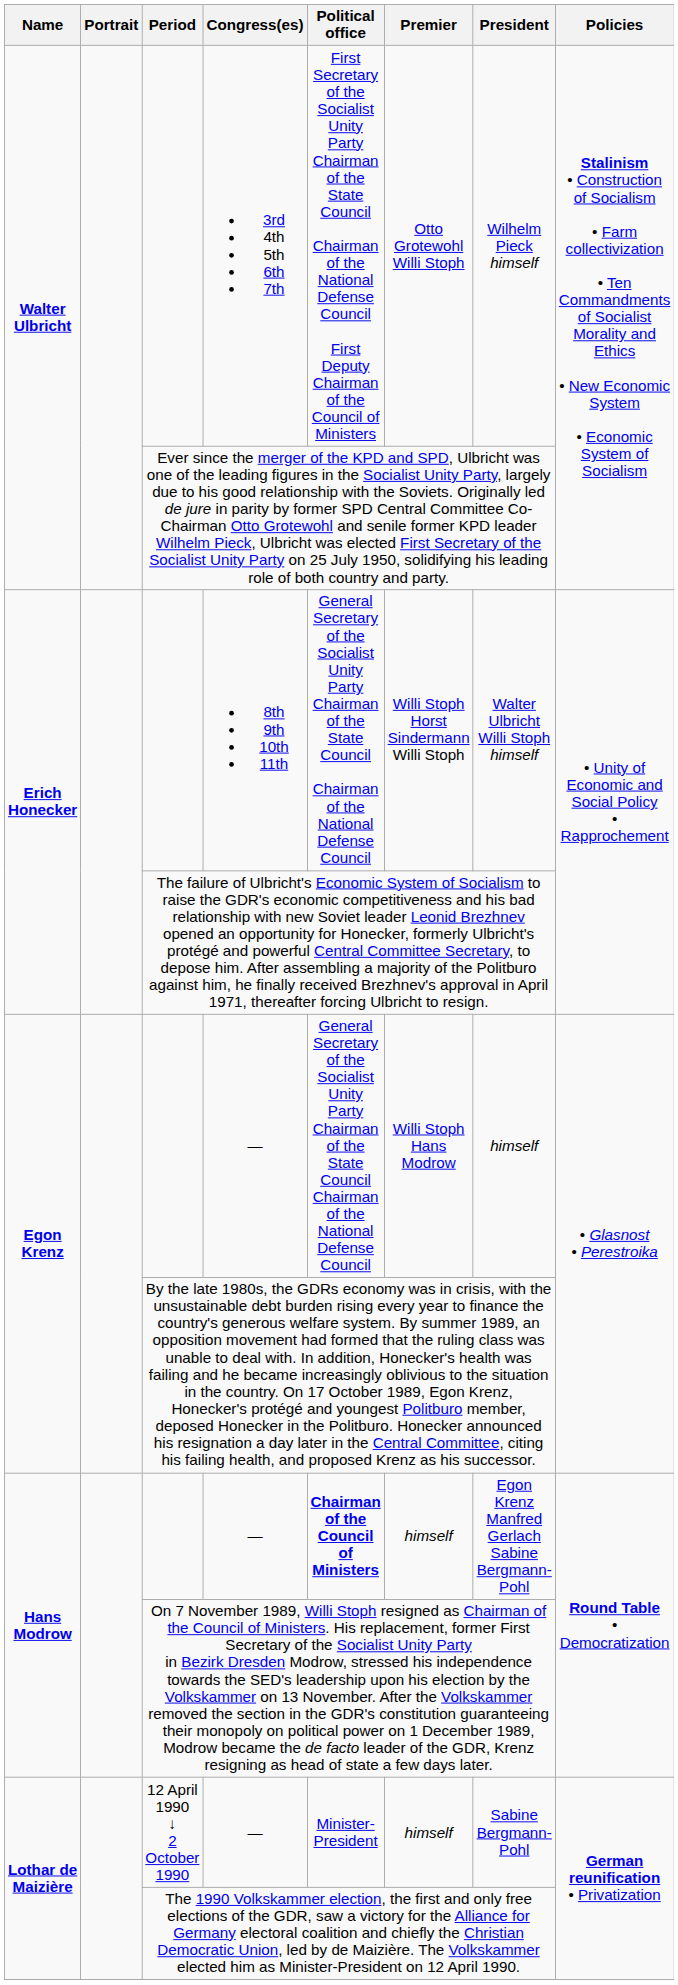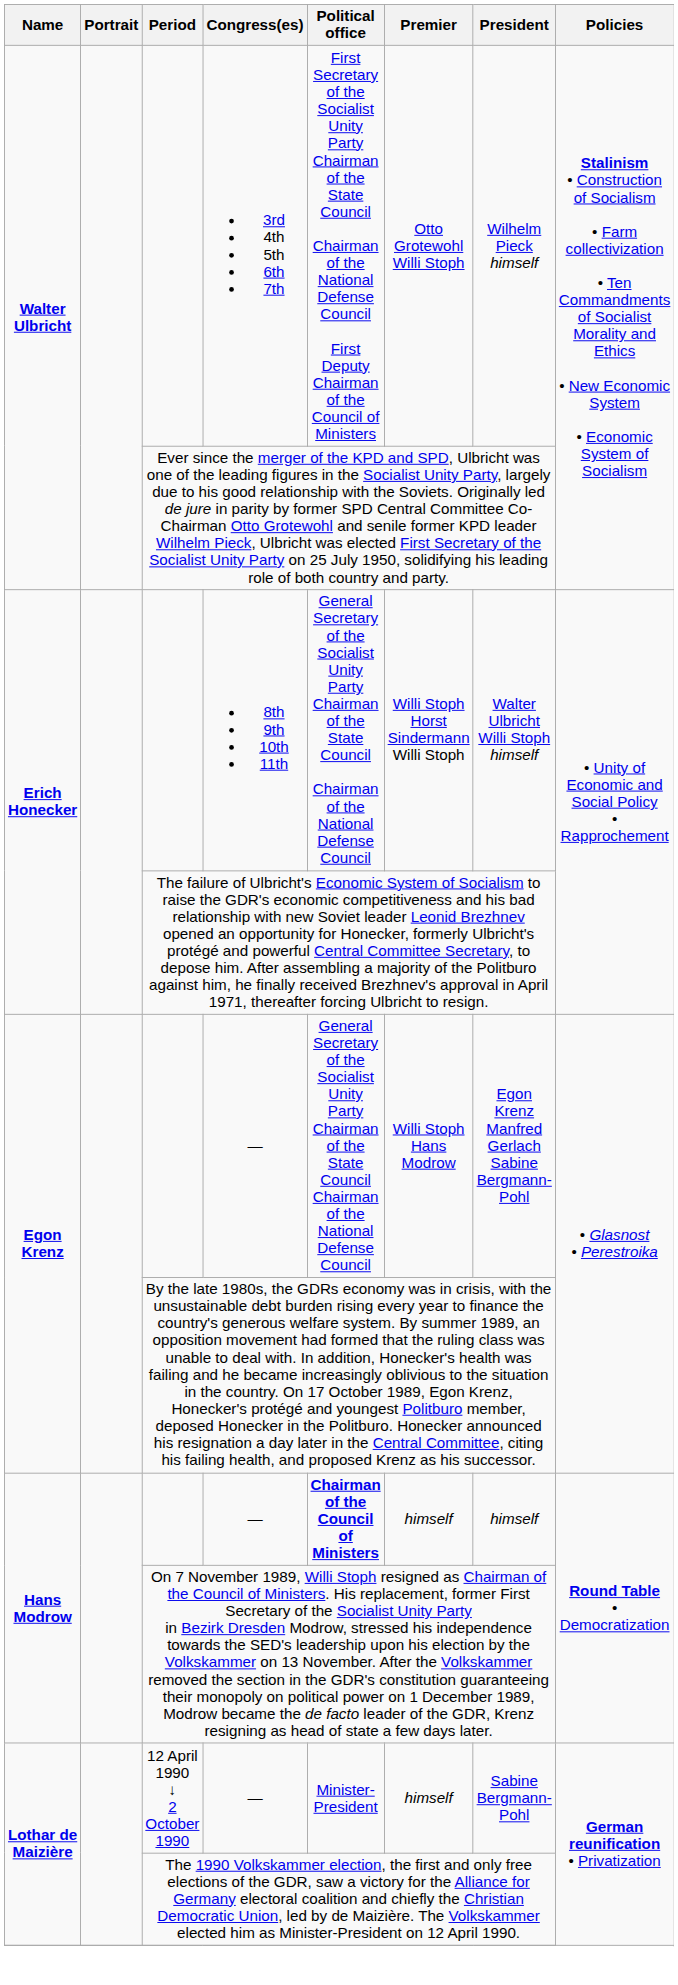(514, 1145) himself -> (514, 1145) Egon Krenz Manfred Gerlach Sabine Bergmann-Pohl
(514, 1536) Egon Krenz Manfred Gerlach Sabine Bergmann-Pohl -> (514, 1519) himself
